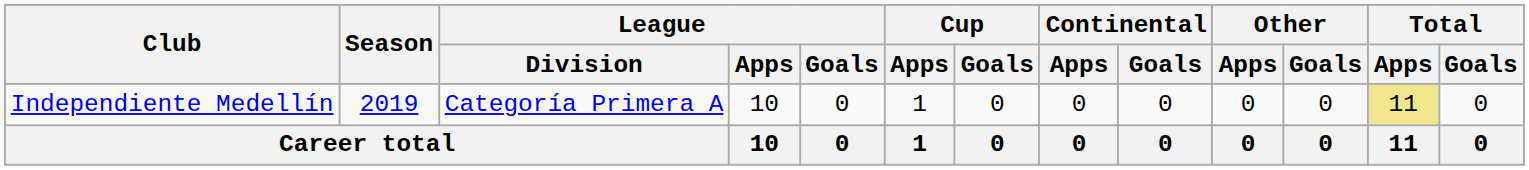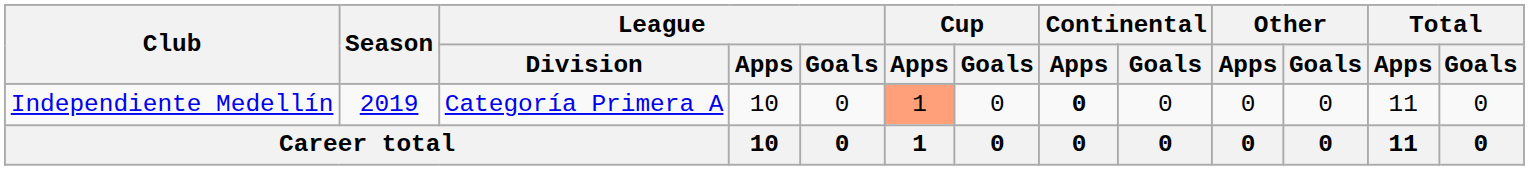(920, 105) no background -> (920, 105) lightsalmon background
(1079, 105) normal -> (1079, 105) bold
(1403, 105) khaki background -> (1403, 105) no background
